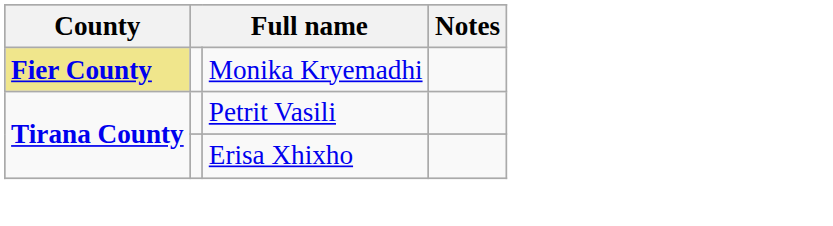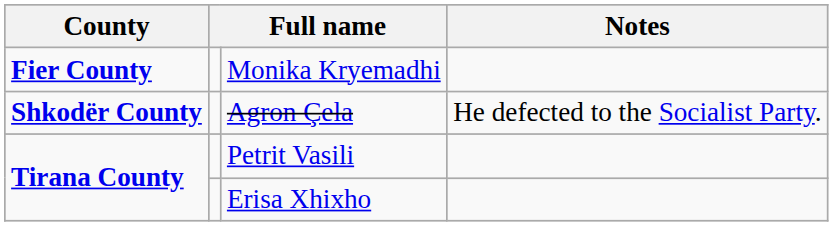(82, 69) khaki background -> (82, 69) no background
+ row: (290, 112)
